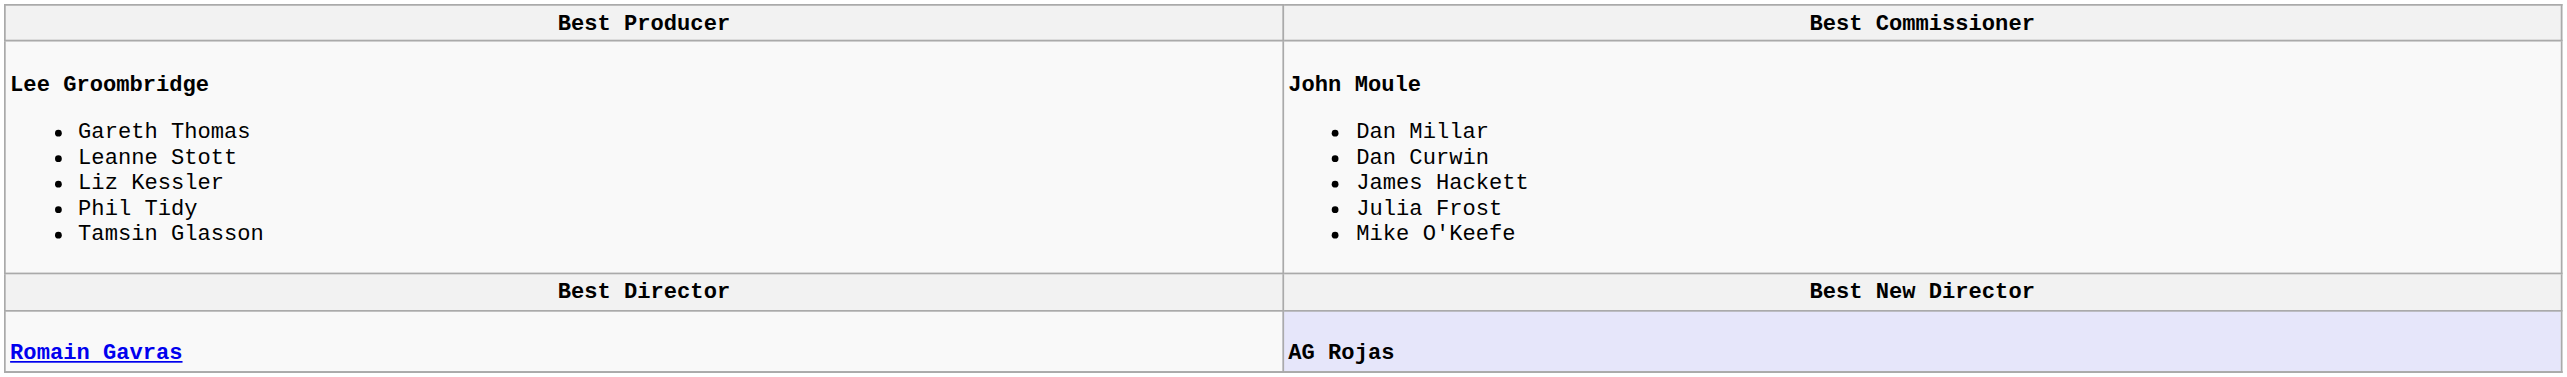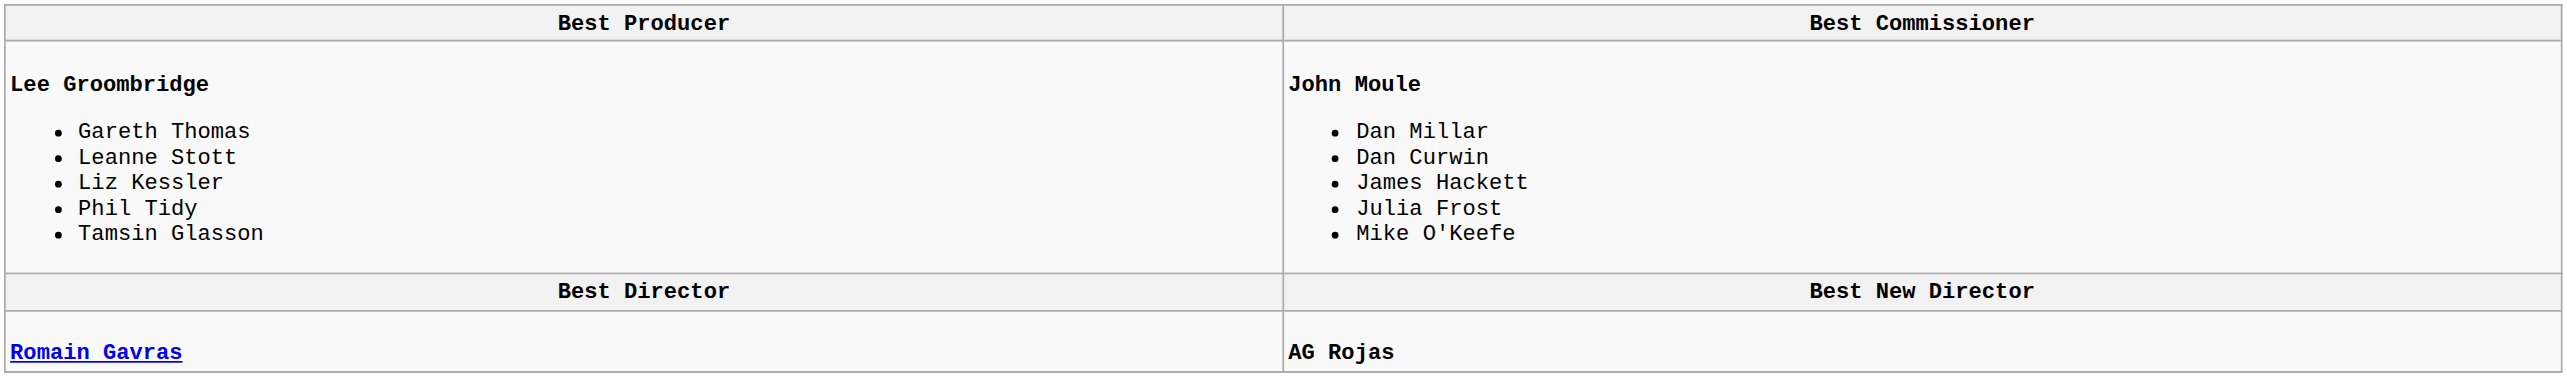(1341, 354) lavender background -> (1341, 354) no background
